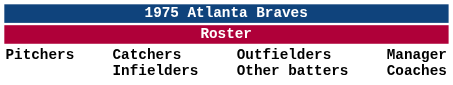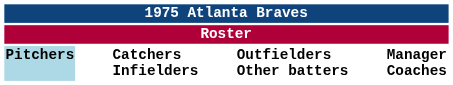(40, 55) no background -> (40, 55) lightblue background
